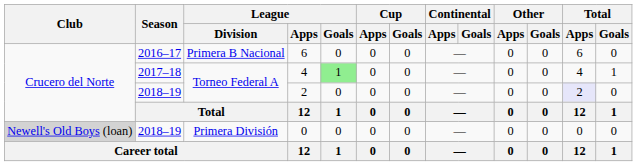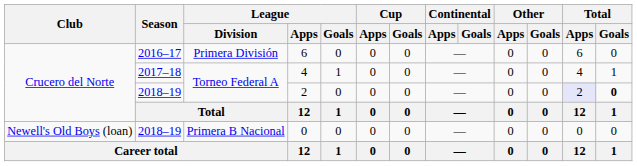(236, 53) Primera B Nacional -> (236, 53) Primera División
(338, 72) lightgreen background -> (338, 72) no background
(614, 92) normal -> (614, 92) bold
(70, 131) lightgrey background -> (70, 131) no background
(236, 131) Primera División -> (236, 131) Primera B Nacional
